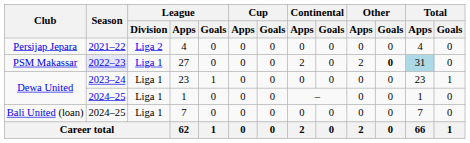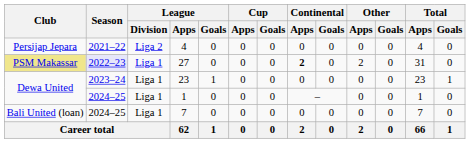(45, 63) no background -> (45, 63) khaki background
(302, 63) normal -> (302, 63) bold
(391, 63) bold -> (391, 63) normal
(420, 63) lightblue background -> (420, 63) no background
